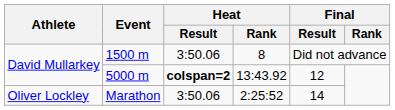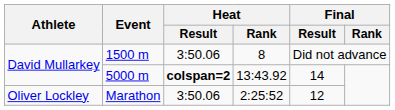(317, 75) 12 -> (317, 75) 14
(317, 96) 14 -> (317, 96) 12
